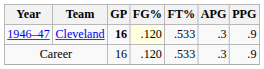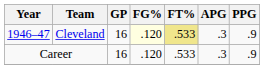(121, 34) bold -> (121, 34) normal
(185, 34) no background -> (185, 34) khaki background
